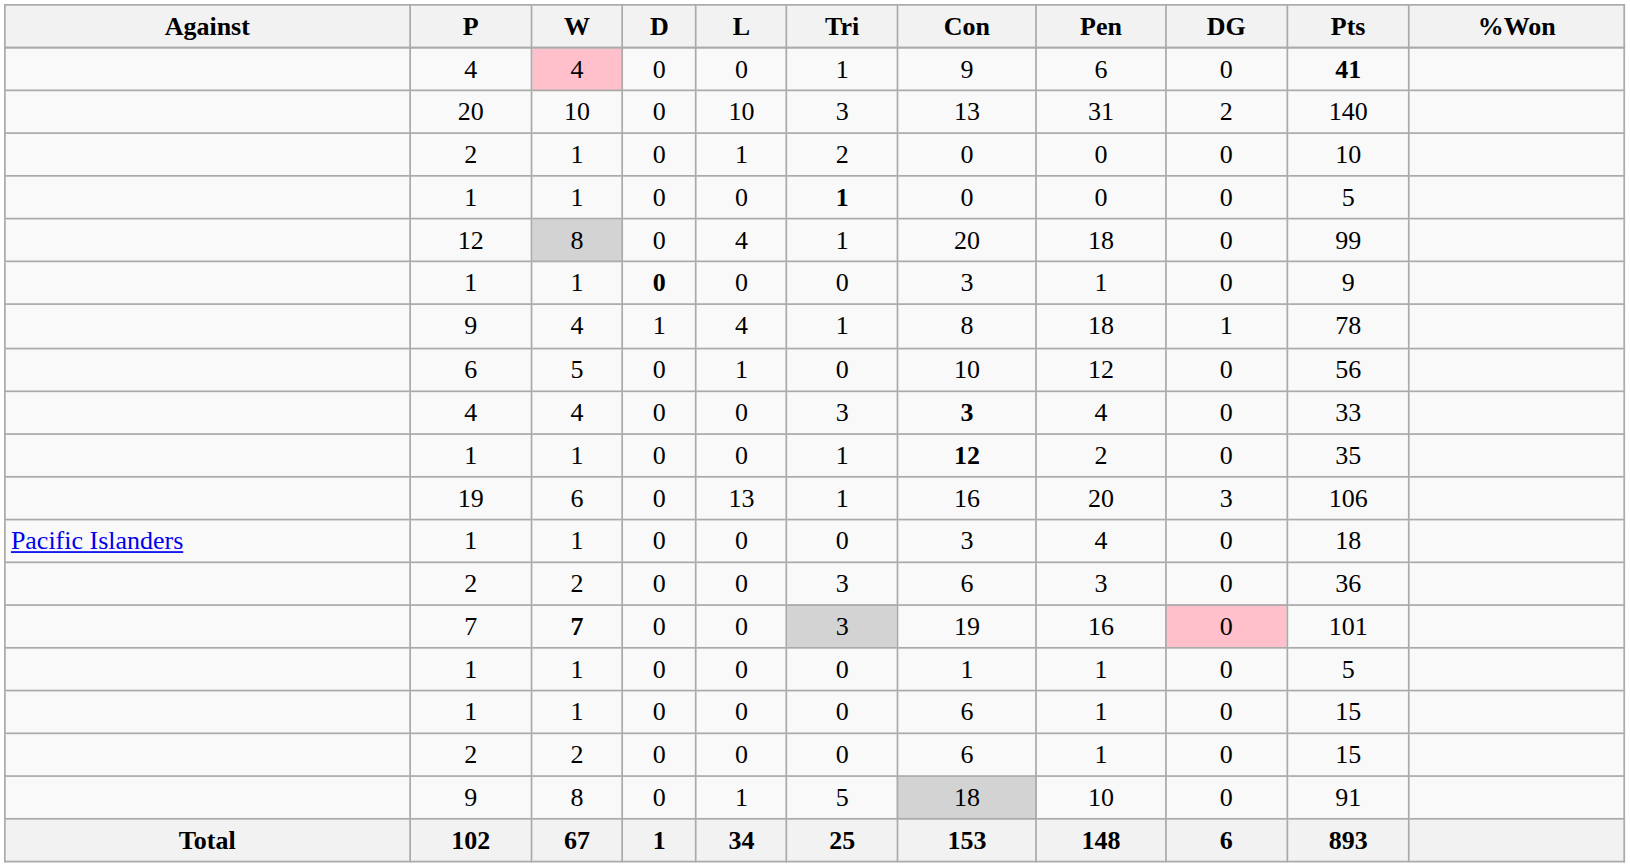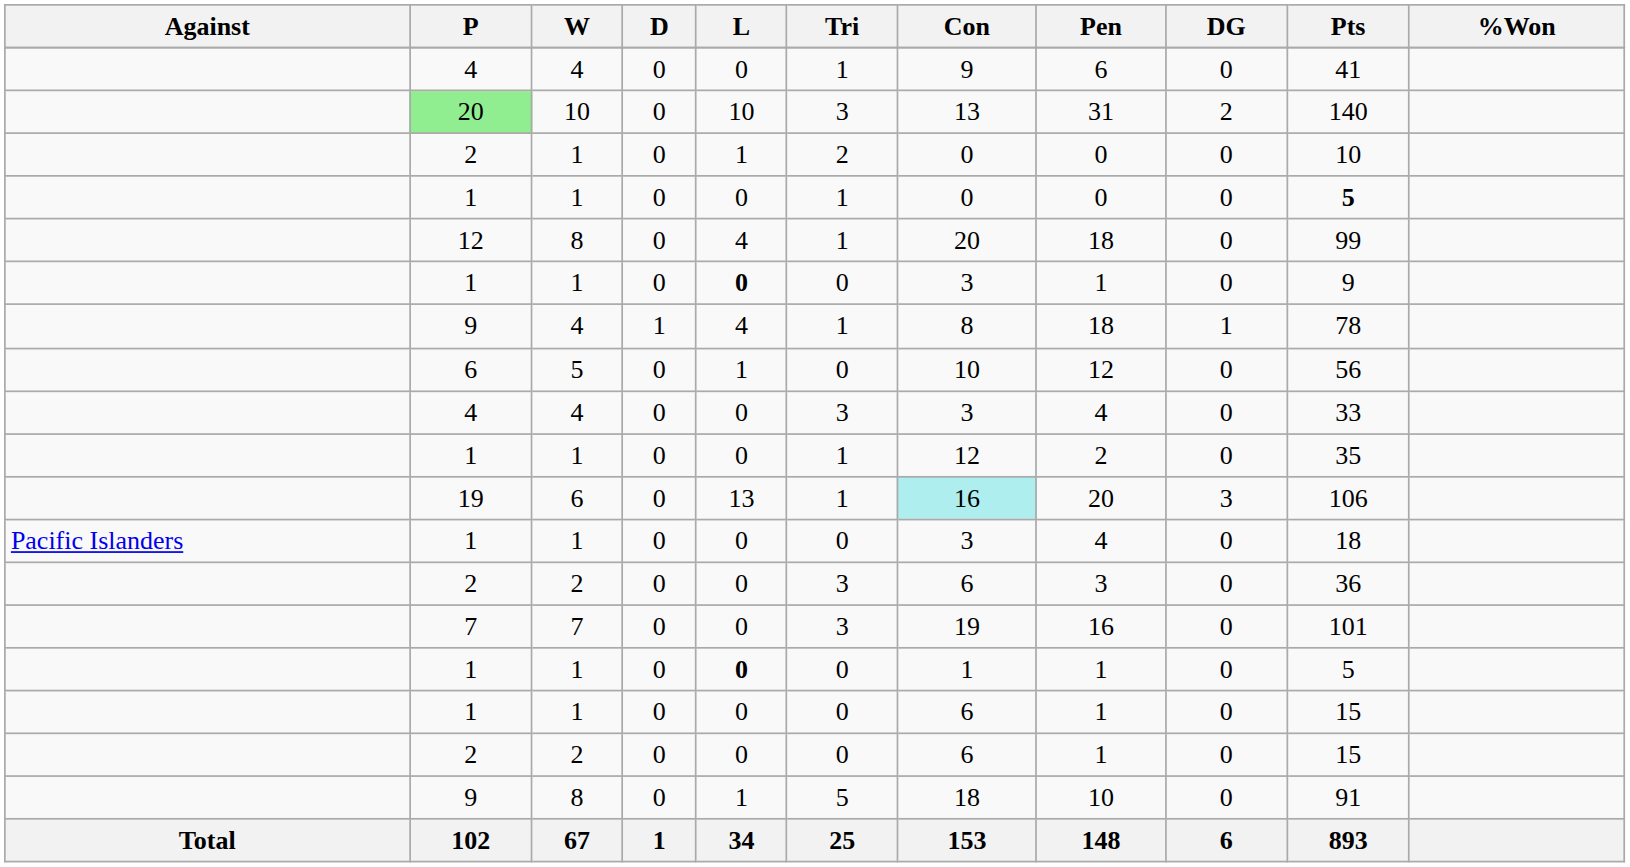(577, 68) pink background -> (577, 68) no background
(1348, 68) bold -> (1348, 68) normal
(471, 111) no background -> (471, 111) lightgreen background
(842, 197) bold -> (842, 197) normal
(1348, 197) normal -> (1348, 197) bold
(577, 240) lightgrey background -> (577, 240) no background
(659, 283) bold -> (659, 283) normal
(742, 283) normal -> (742, 283) bold
(967, 411) bold -> (967, 411) normal
(967, 454) bold -> (967, 454) normal
(967, 497) no background -> (967, 497) paleturquoise background
(577, 626) bold -> (577, 626) normal
(842, 626) lightgrey background -> (842, 626) no background
(1226, 626) pink background -> (1226, 626) no background
(742, 668) normal -> (742, 668) bold
(967, 797) lightgrey background -> (967, 797) no background
